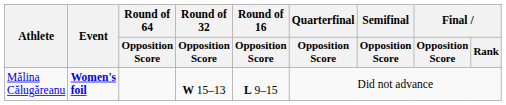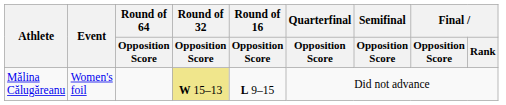(93, 84) bold -> (92, 84) normal
(204, 91) no background -> (201, 91) khaki background
